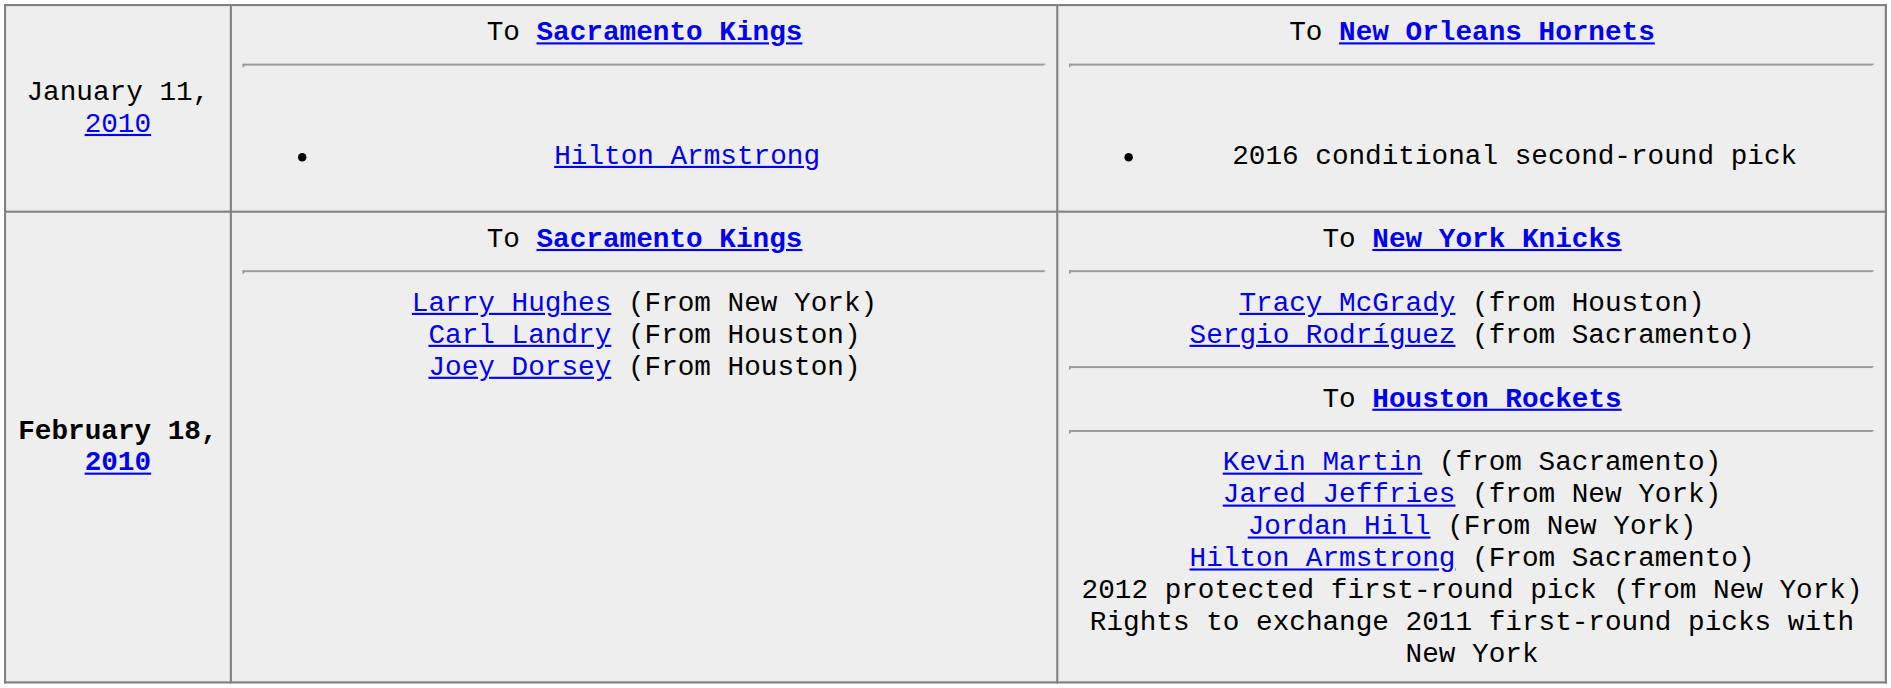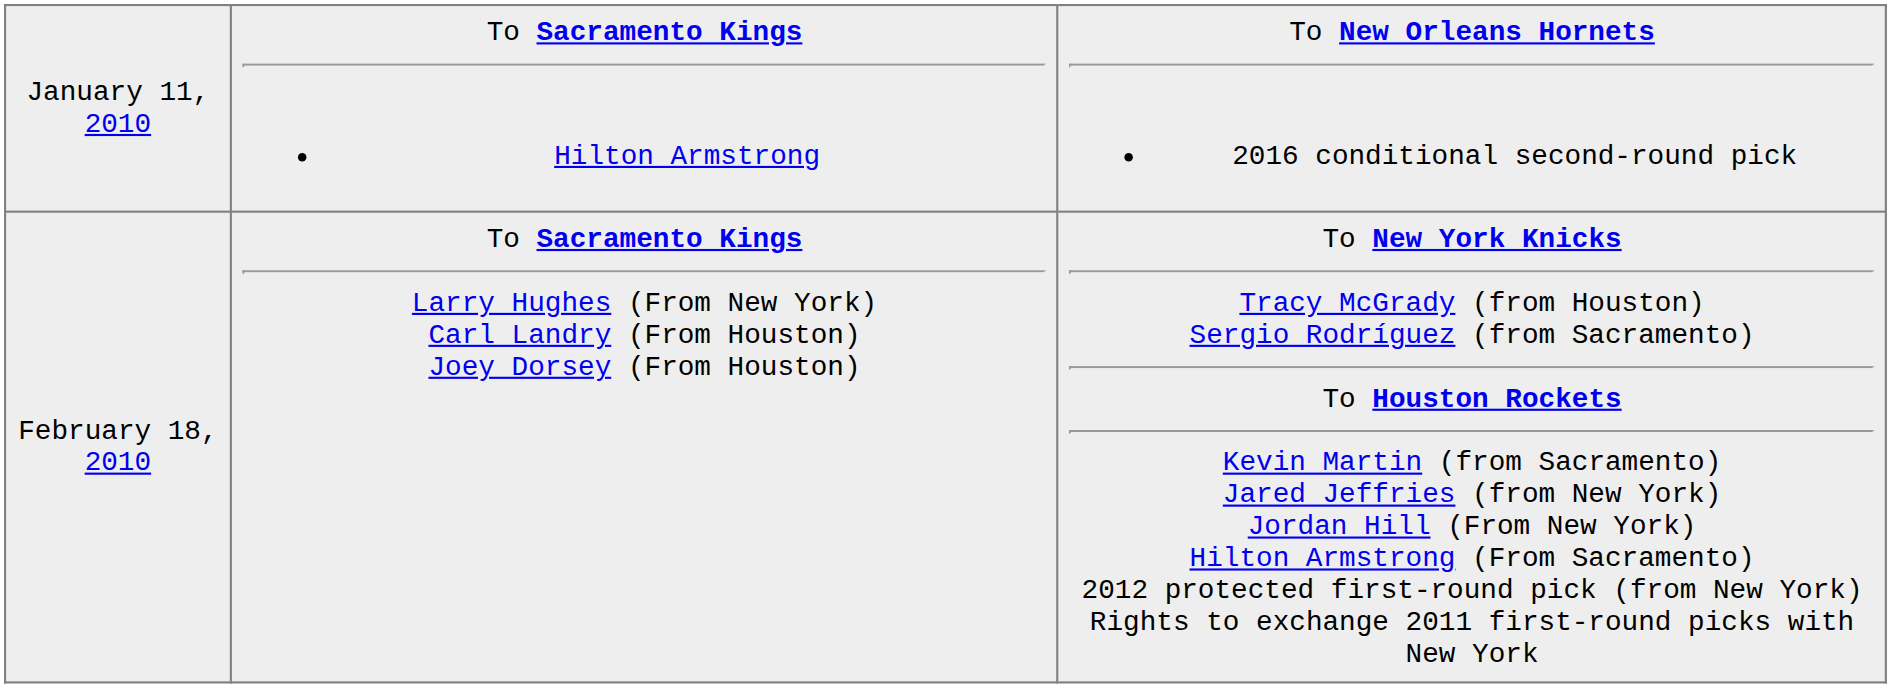(118, 447) bold -> (118, 447) normal
